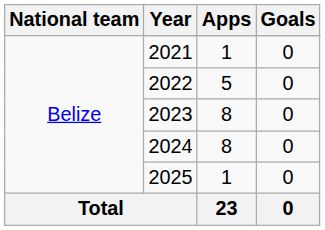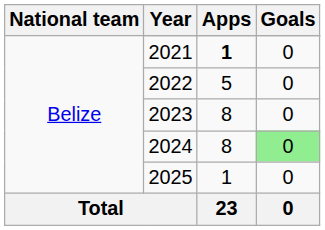(227, 51) normal -> (227, 51) bold
(288, 146) no background -> (288, 146) lightgreen background
